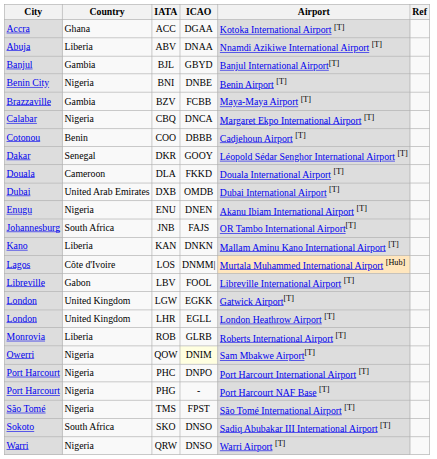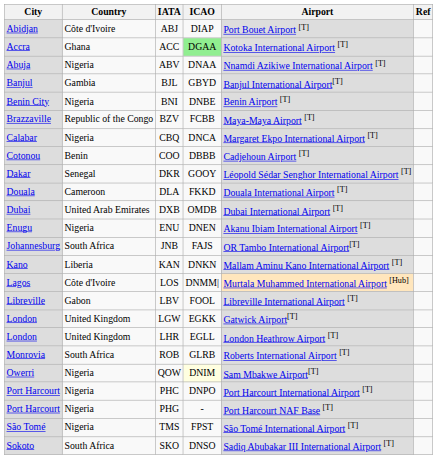+ row: (169, 29)
(199, 29) no background -> (202, 47) lightgreen background
(79, 47) Liberia -> (79, 65) Nigeria
(80, 101) Gambia -> (109, 119) Republic of the Congo
(79, 337) Liberia -> (89, 355) South Africa
- row: (166, 445)
